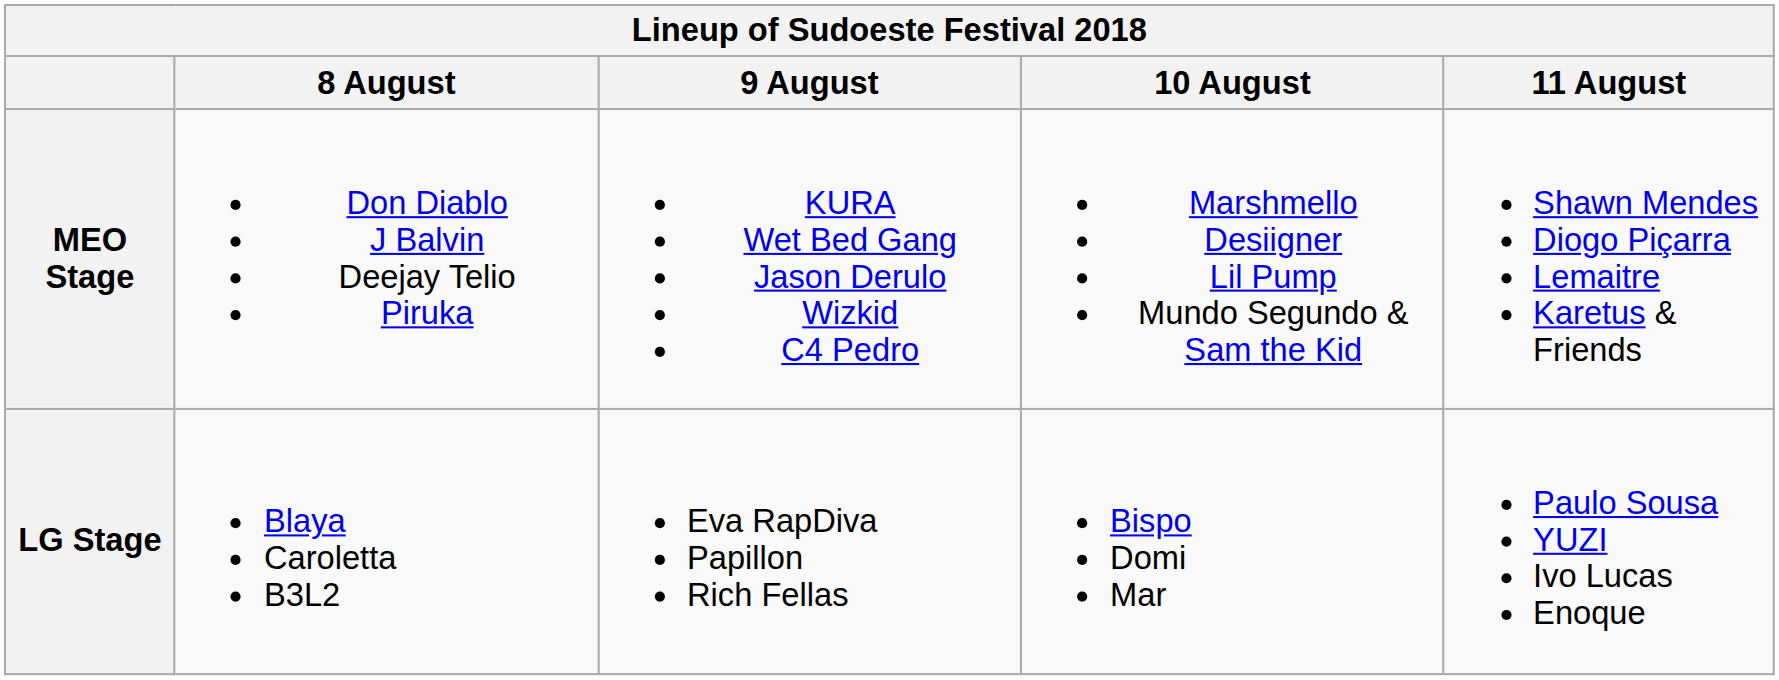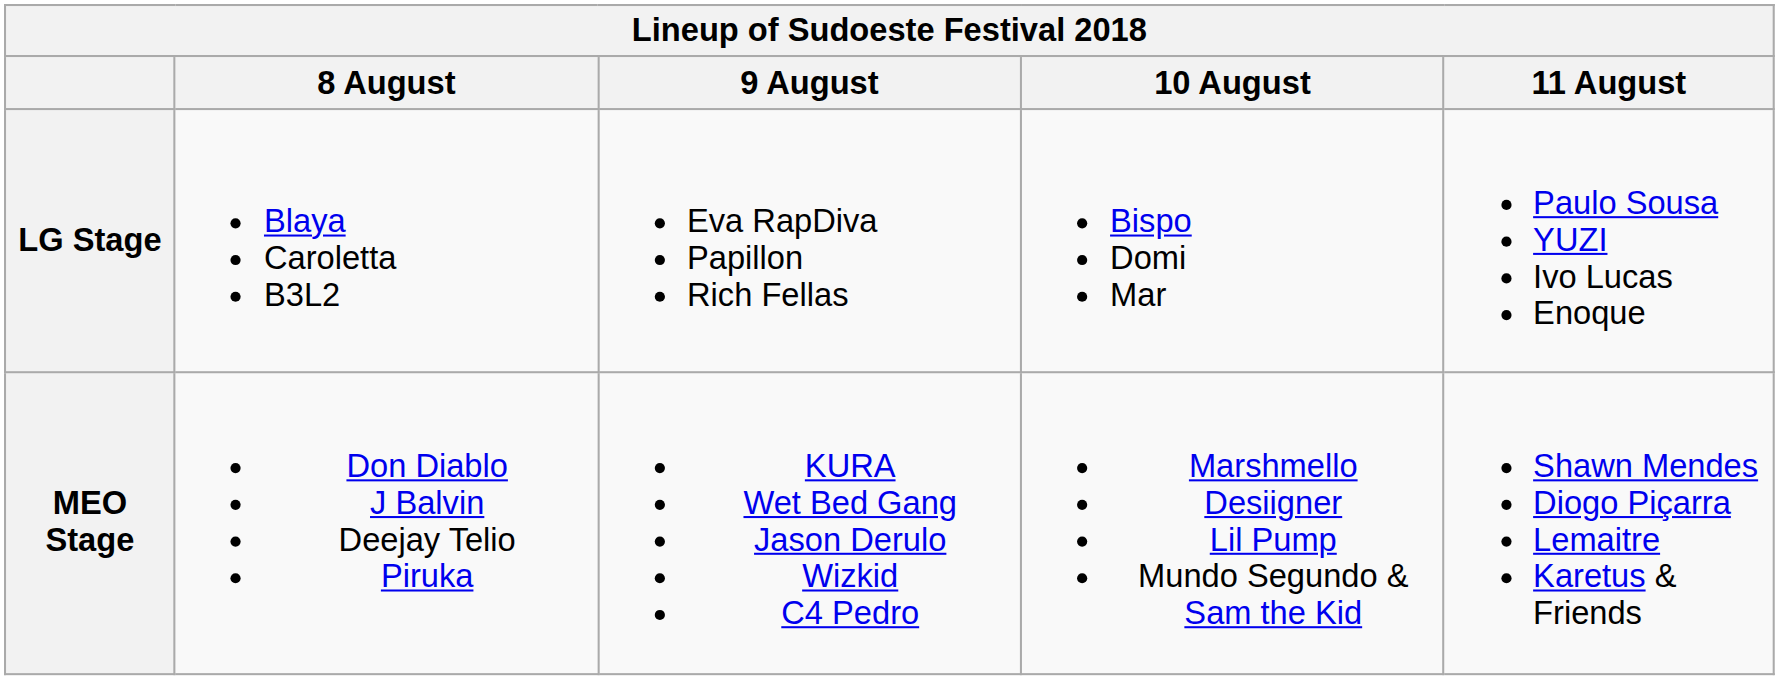rows swapped: (90, 258) <-> (90, 540)
